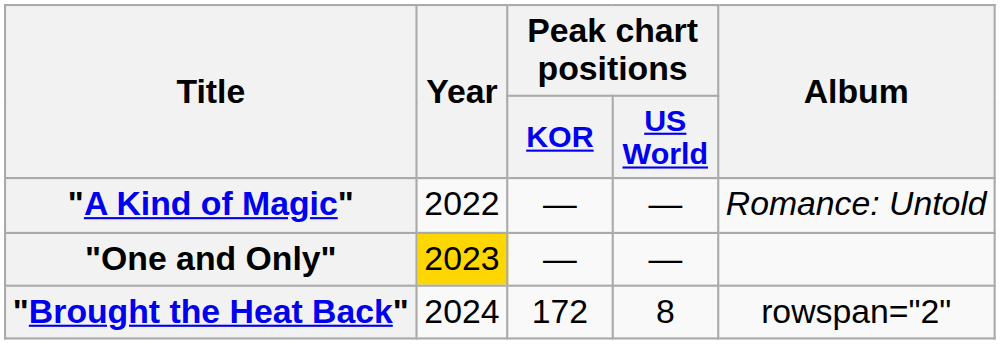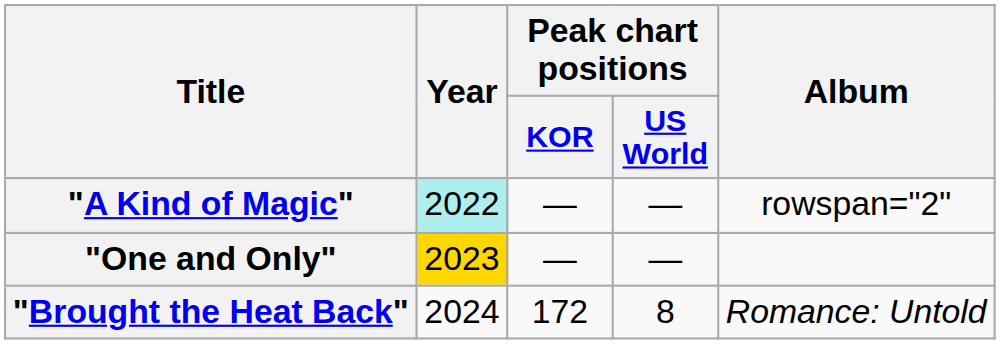(462, 204) no background -> (462, 204) paleturquoise background
(856, 204) Romance: Untold -> (856, 204) rowspan="2"
(856, 311) rowspan="2" -> (856, 311) Romance: Untold
